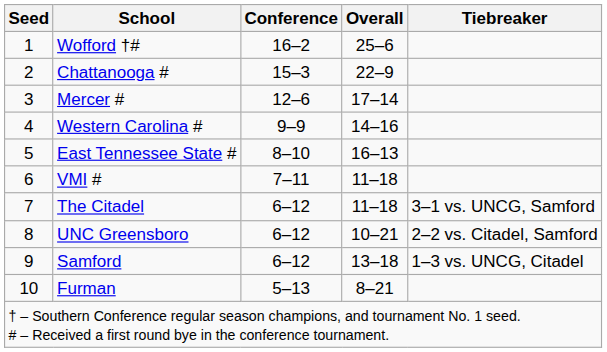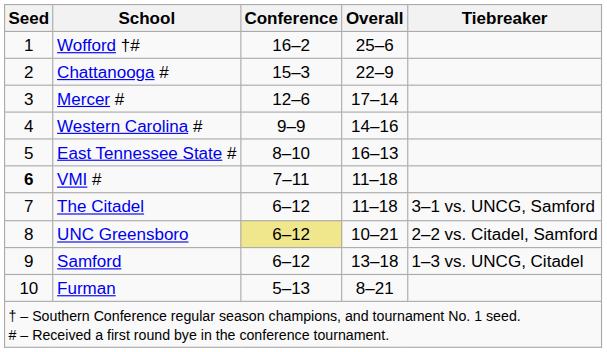(29, 180) normal -> (29, 180) bold
(291, 234) no background -> (291, 234) khaki background
